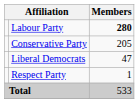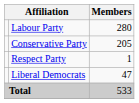(124, 28) bold -> (124, 28) normal
rows swapped: (48, 59) <-> (39, 75)
